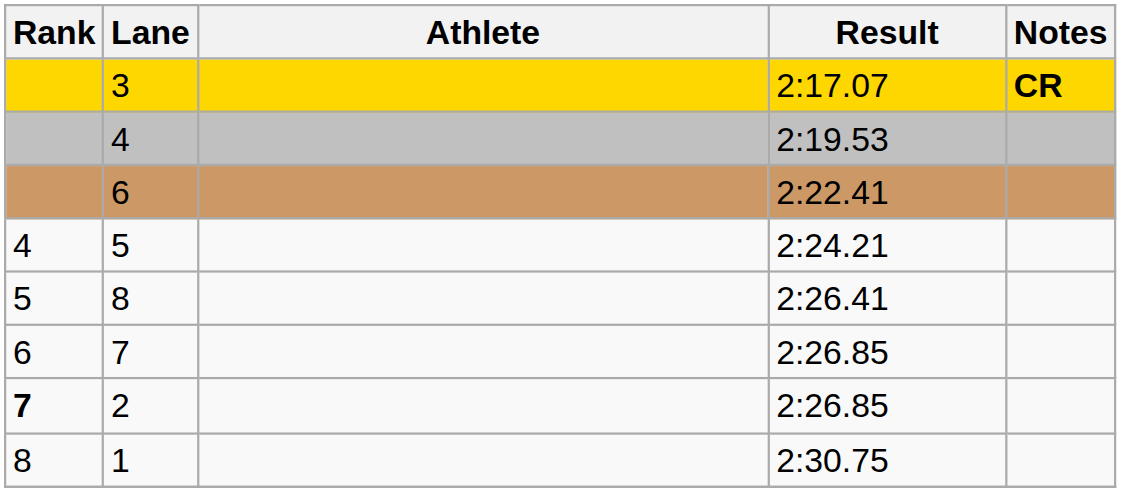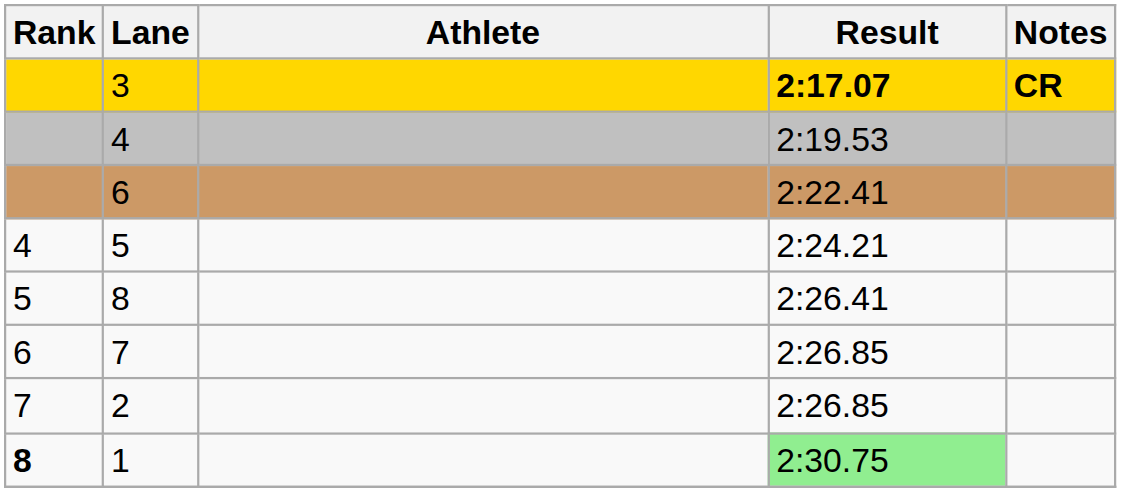(832, 85) normal -> (833, 85) bold
(22, 406) bold -> (22, 406) normal
(22, 459) normal -> (22, 459) bold
(832, 459) no background -> (832, 459) lightgreen background
